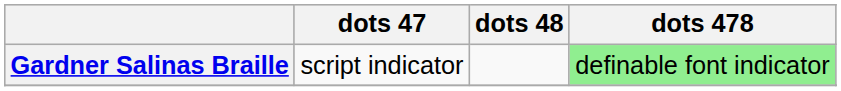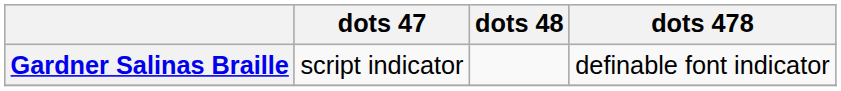(702, 64) lightgreen background -> (702, 64) no background
